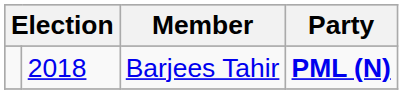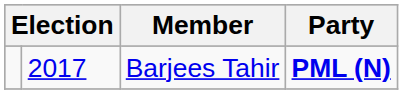(57, 67) 2018 -> (57, 67) 2017
